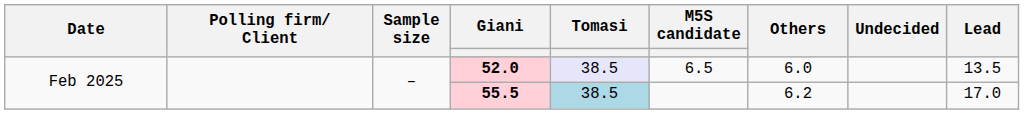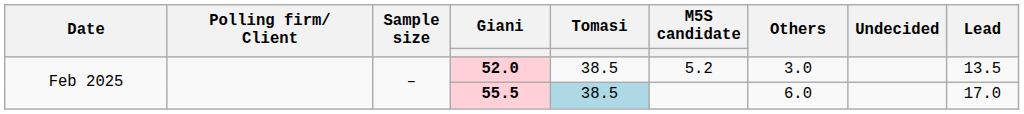(599, 69) lavender background -> (599, 69) no background
(699, 69) 6.5 -> (699, 69) 5.2
(798, 69) 6.0 -> (798, 69) 3.0
(798, 95) 6.2 -> (798, 95) 6.0
